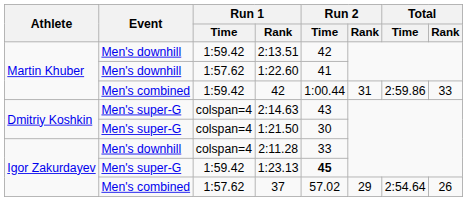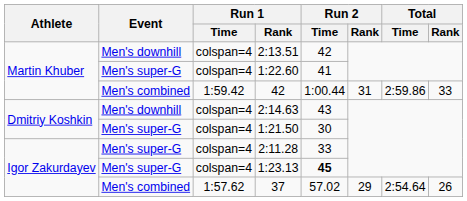(224, 52) 1:59.42 -> (224, 52) colspan=4
(141, 71) Men's downhill -> (141, 71) Men's super-G
(224, 71) 1:57.62 -> (224, 71) colspan=4
(141, 110) Men's super-G -> (141, 110) Men's downhill
(141, 149) Men's downhill -> (141, 149) Men's super-G
(224, 168) 1:59.42 -> (224, 168) colspan=4
